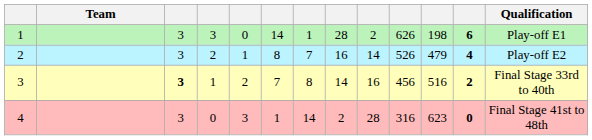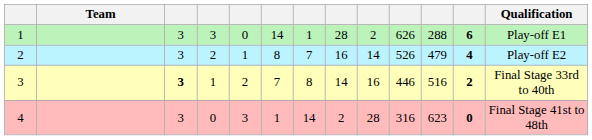(437, 34) 198 -> (437, 34) 288
(405, 82) 456 -> (405, 82) 446
